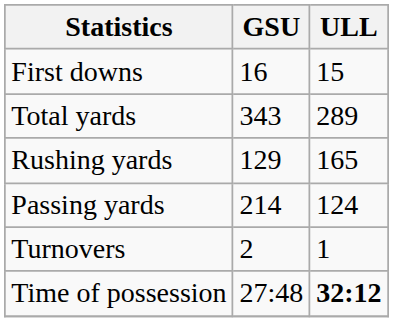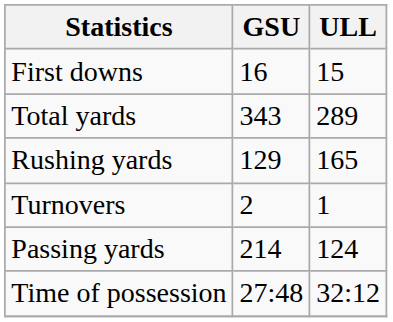rows swapped: (88, 204) <-> (68, 248)
(349, 293) bold -> (348, 293) normal
